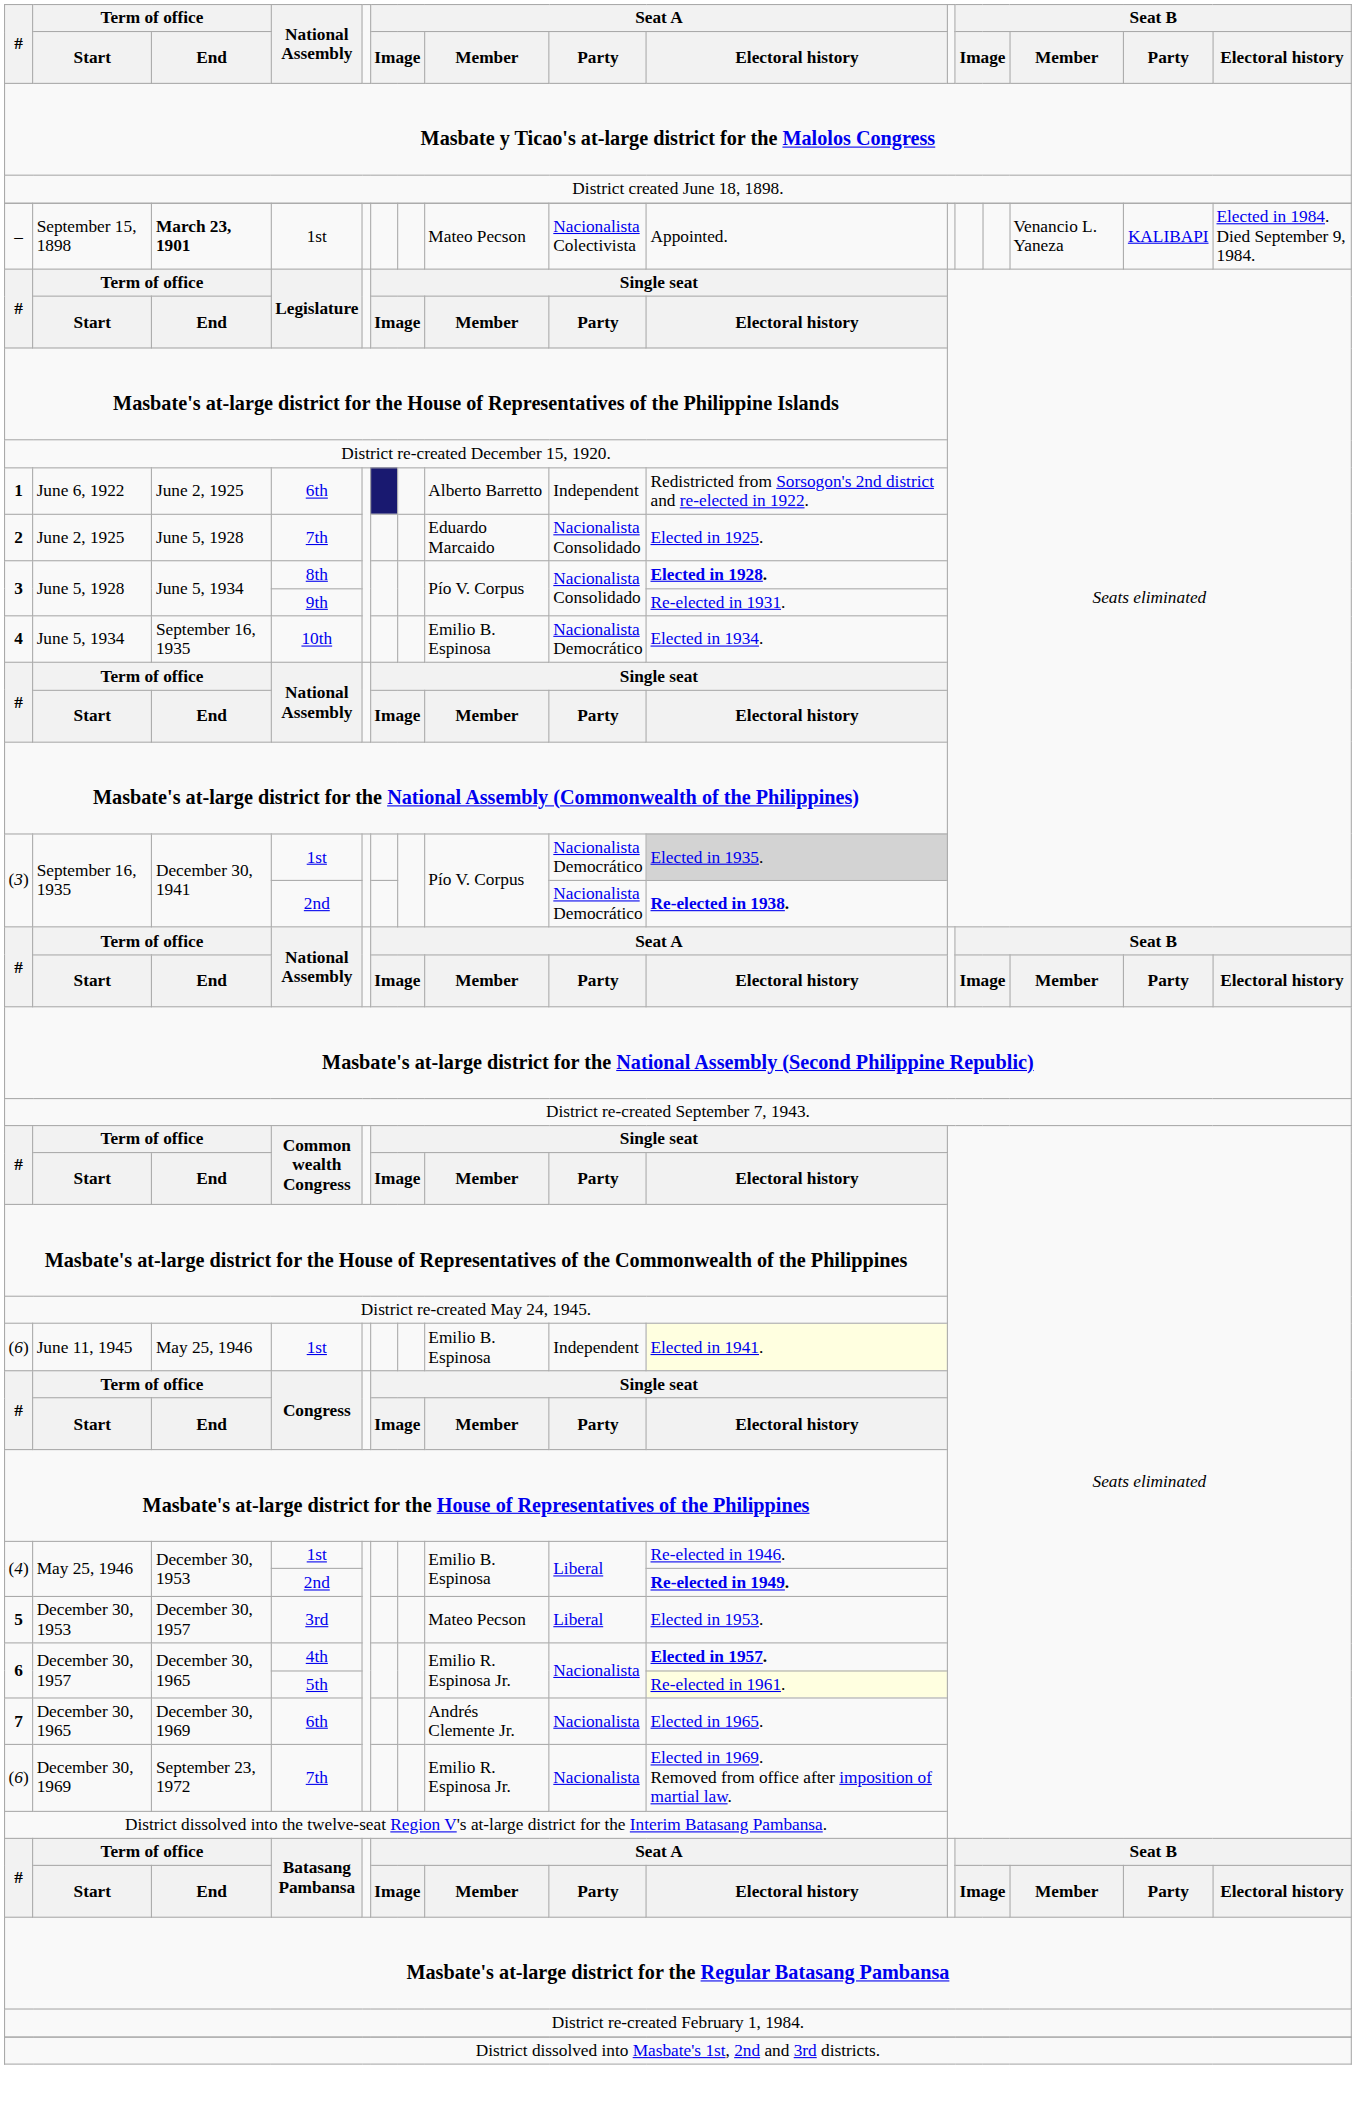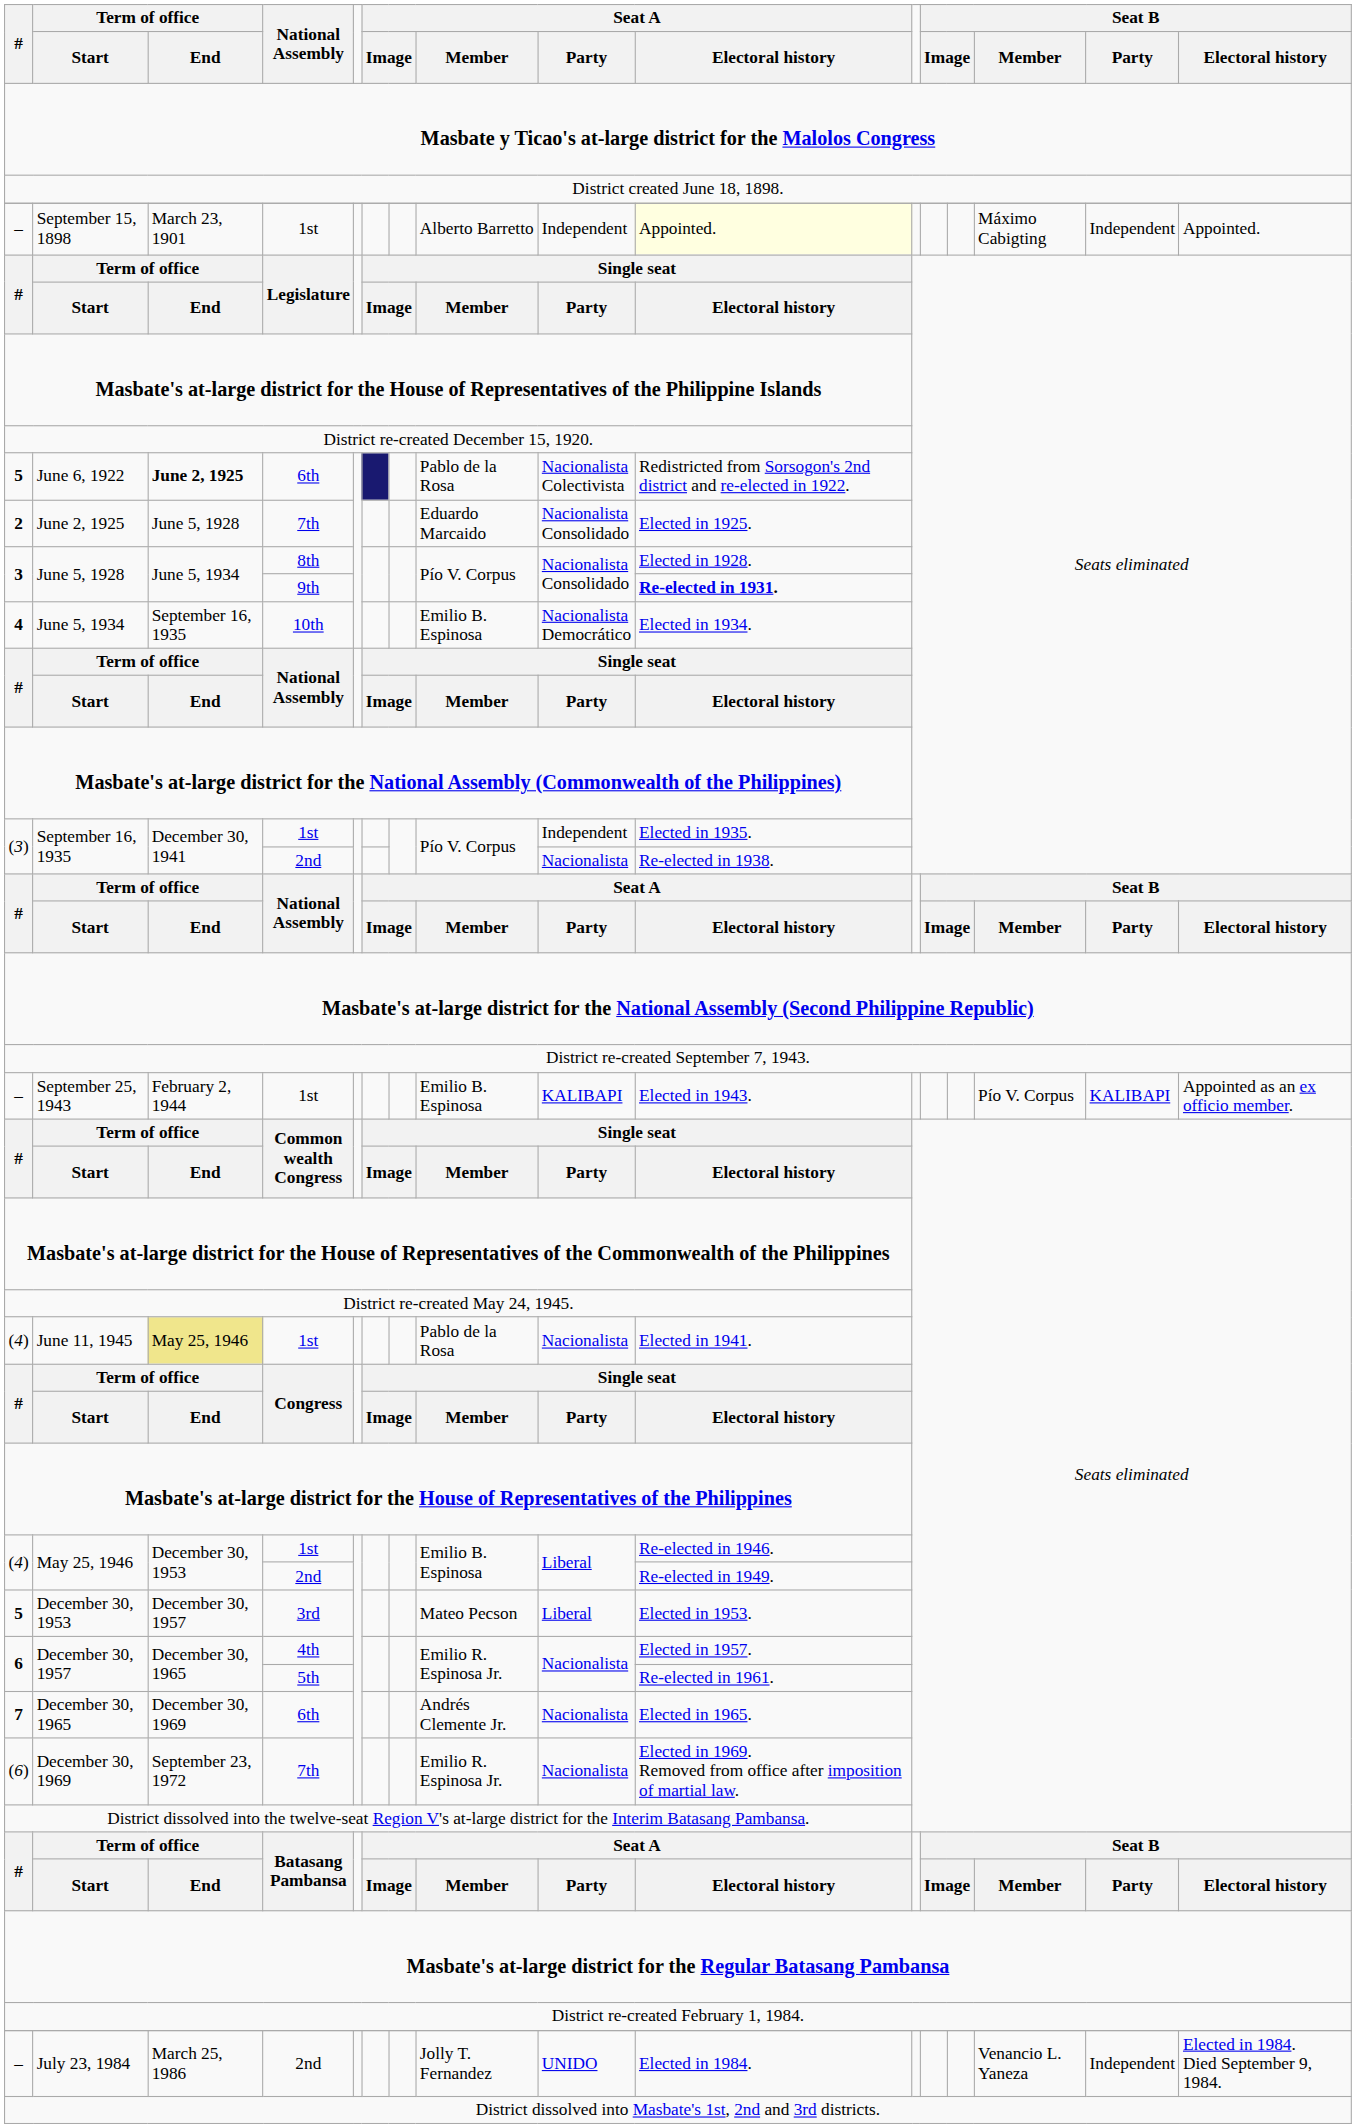(194, 235) bold -> (187, 228) normal
(477, 235) Mateo Pecson -> (477, 228) Alberto Barretto
(596, 235) Nacionalista Colectivista -> (585, 228) Independent
(689, 235) no background -> (678, 228) lightyellow background
(1055, 235) Venancio L. Yaneza -> (1012, 228) Máximo Cabigting
(1168, 235) KALIBAPI -> (1132, 228) Independent
(1281, 235) Elected in 1984. Died September 9, 1984. -> (1222, 228) Appointed.
(19, 490) 1 -> (19, 476) 5
(200, 490) normal -> (198, 476) bold
(485, 490) Alberto Barretto -> (458, 476) Pablo de la Rosa
(596, 490) Independent -> (585, 476) Nacionalista Colectivista
(709, 574) bold -> (695, 560) normal
(718, 602) normal -> (708, 587) bold
(598, 856) Nacionalista Democrático -> (585, 832) Independent
(707, 856) lightgrey background -> (695, 832) no background
(598, 903) Nacionalista Democrático -> (585, 860) Nacionalista
(720, 903) bold -> (706, 860) normal
+ row: (87, 1095)
(19, 1347) (6) -> (19, 1340) (4)
(204, 1347) no background -> (200, 1340) khaki background
(462, 1347) Emilio B. Espinosa -> (458, 1340) Pablo de la Rosa
(596, 1347) Independent -> (585, 1340) Nacionalista
(707, 1347) lightyellow background -> (695, 1340) no background
(720, 1582) bold -> (706, 1575) normal
(709, 1656) bold -> (695, 1650) normal
(718, 1684) lightyellow background -> (706, 1677) no background
+ row: (83, 2063)
